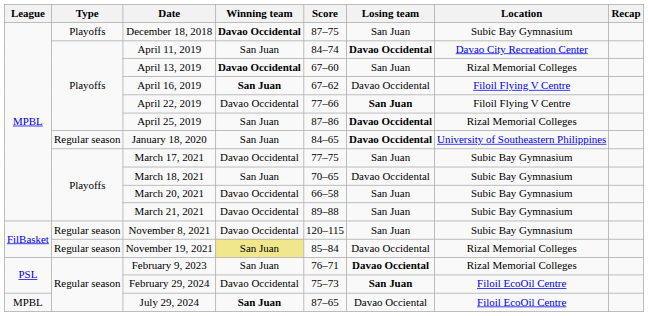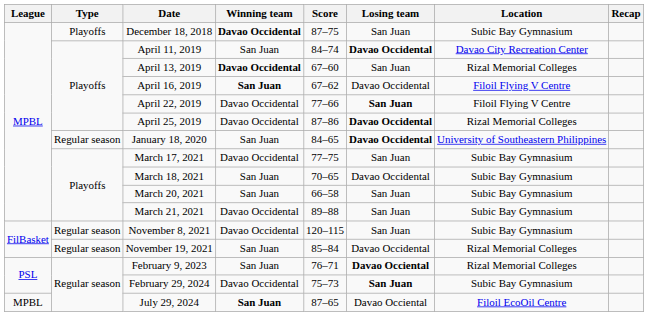(259, 122) San Juan -> (259, 122) Davao Occidental
(259, 194) Davao Occidental -> (259, 194) San Juan
(259, 248) khaki background -> (259, 248) no background
(522, 284) Filoil EcoOil Centre -> (522, 284) Subic Bay Gymnasium
